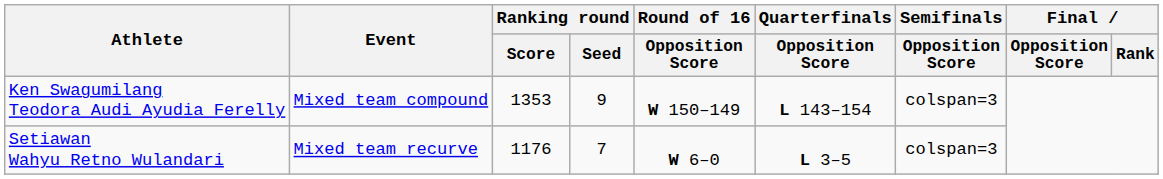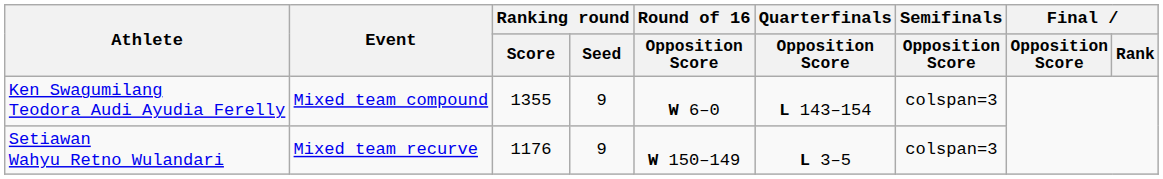(531, 101) 1353 -> (531, 101) 1355
(694, 111) W 150–149 -> (694, 111) W 6–0
(602, 150) 7 -> (602, 150) 9
(694, 160) W 6–0 -> (694, 160) W 150–149
